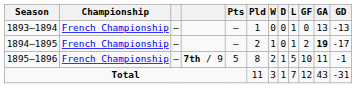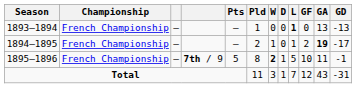(293, 28) normal -> (293, 28) bold
(273, 59) normal -> (273, 59) bold
